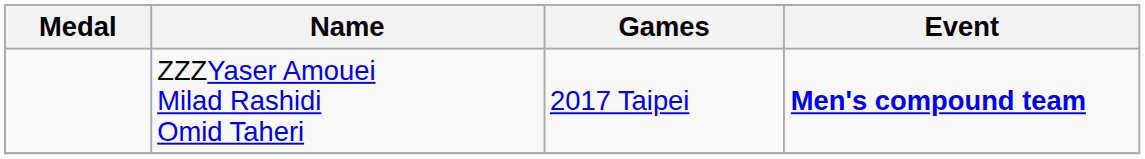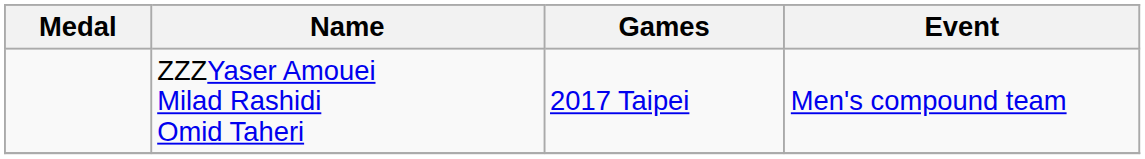(938, 101) bold -> (929, 101) normal
